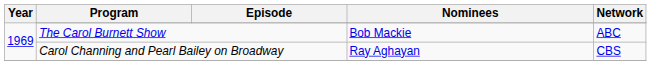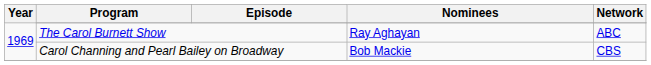(380, 32) Bob Mackie -> (385, 32) Ray Aghayan
(385, 51) Ray Aghayan -> (380, 51) Bob Mackie
